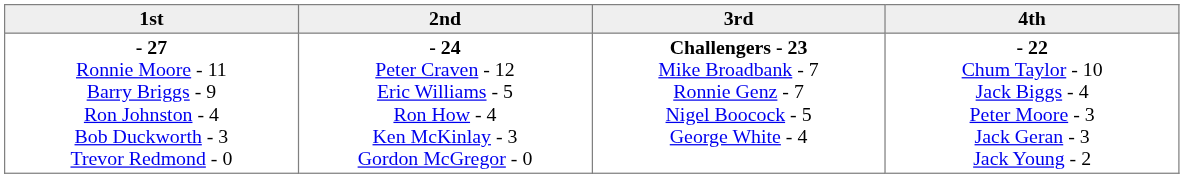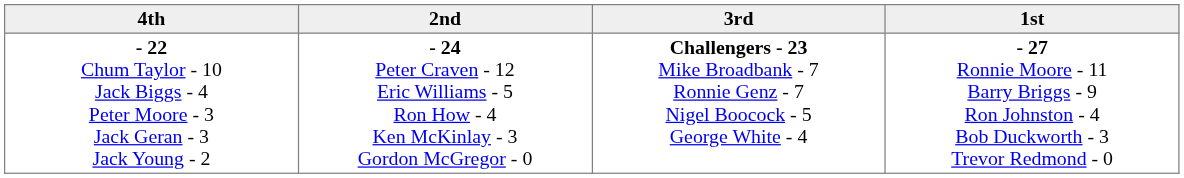columns swapped: (151, 18) <-> (1032, 18)
